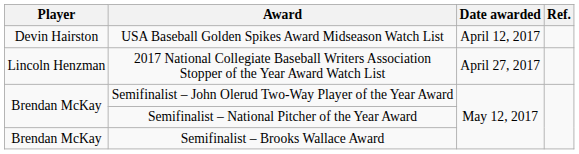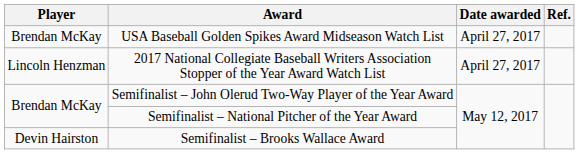(56, 36) Devin Hairston -> (56, 36) Brendan McKay
(500, 36) April 12, 2017 -> (500, 36) April 27, 2017
(56, 138) Brendan McKay -> (56, 138) Devin Hairston
